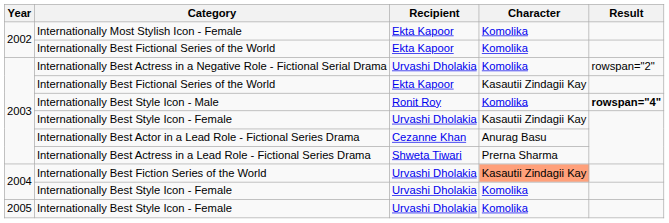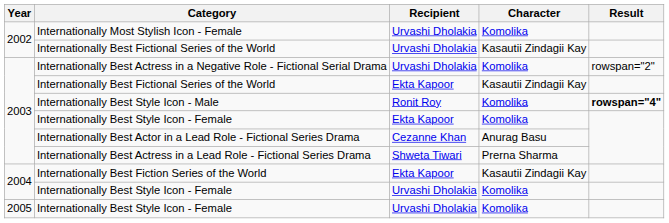(423, 31) Ekta Kapoor -> (434, 31) Urvashi Dholakia
(423, 48) Ekta Kapoor -> (434, 48) Urvashi Dholakia
(505, 48) Komolika -> (534, 48) Kasautii Zindagii Kay
(434, 119) Urvashi Dholakia -> (423, 119) Ekta Kapoor
(534, 119) Kasautii Zindagii Kay -> (505, 119) Komolika
(434, 173) Urvashi Dholakia -> (423, 173) Ekta Kapoor
(534, 173) lightsalmon background -> (534, 173) no background
